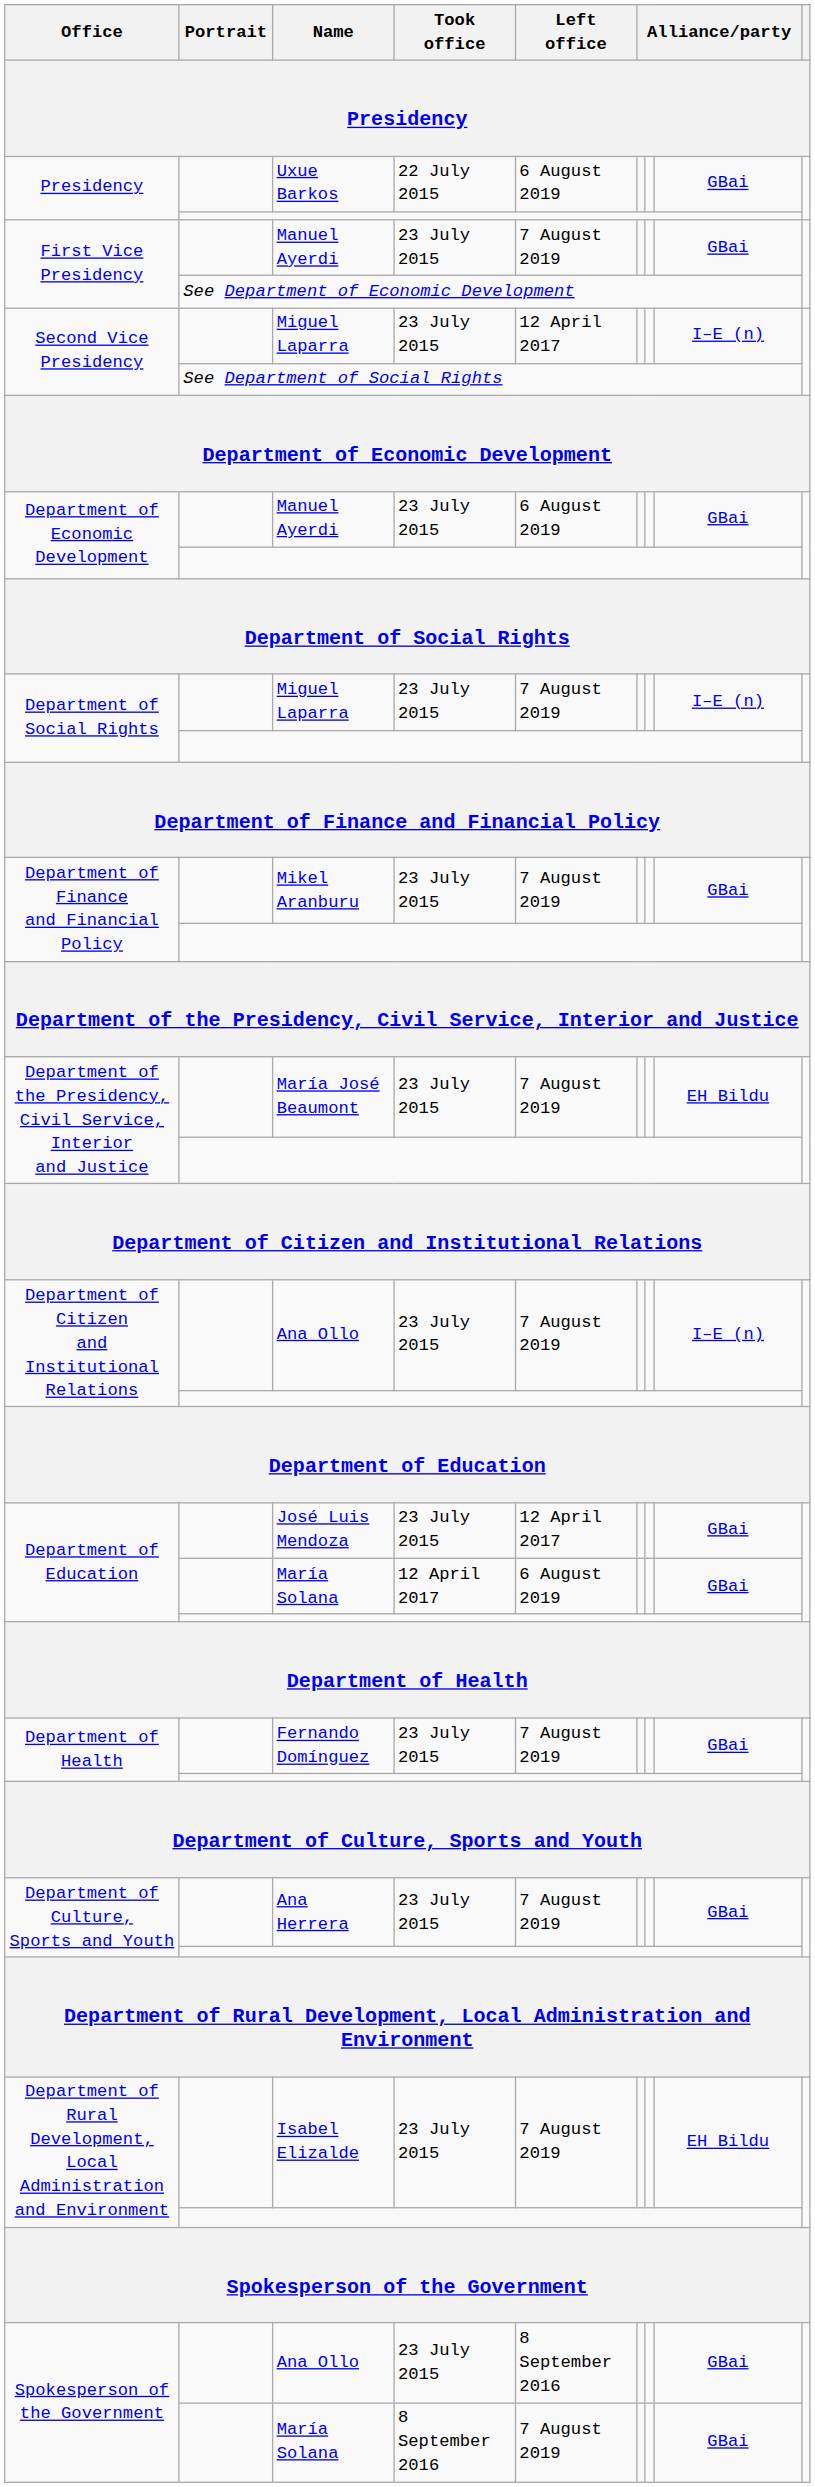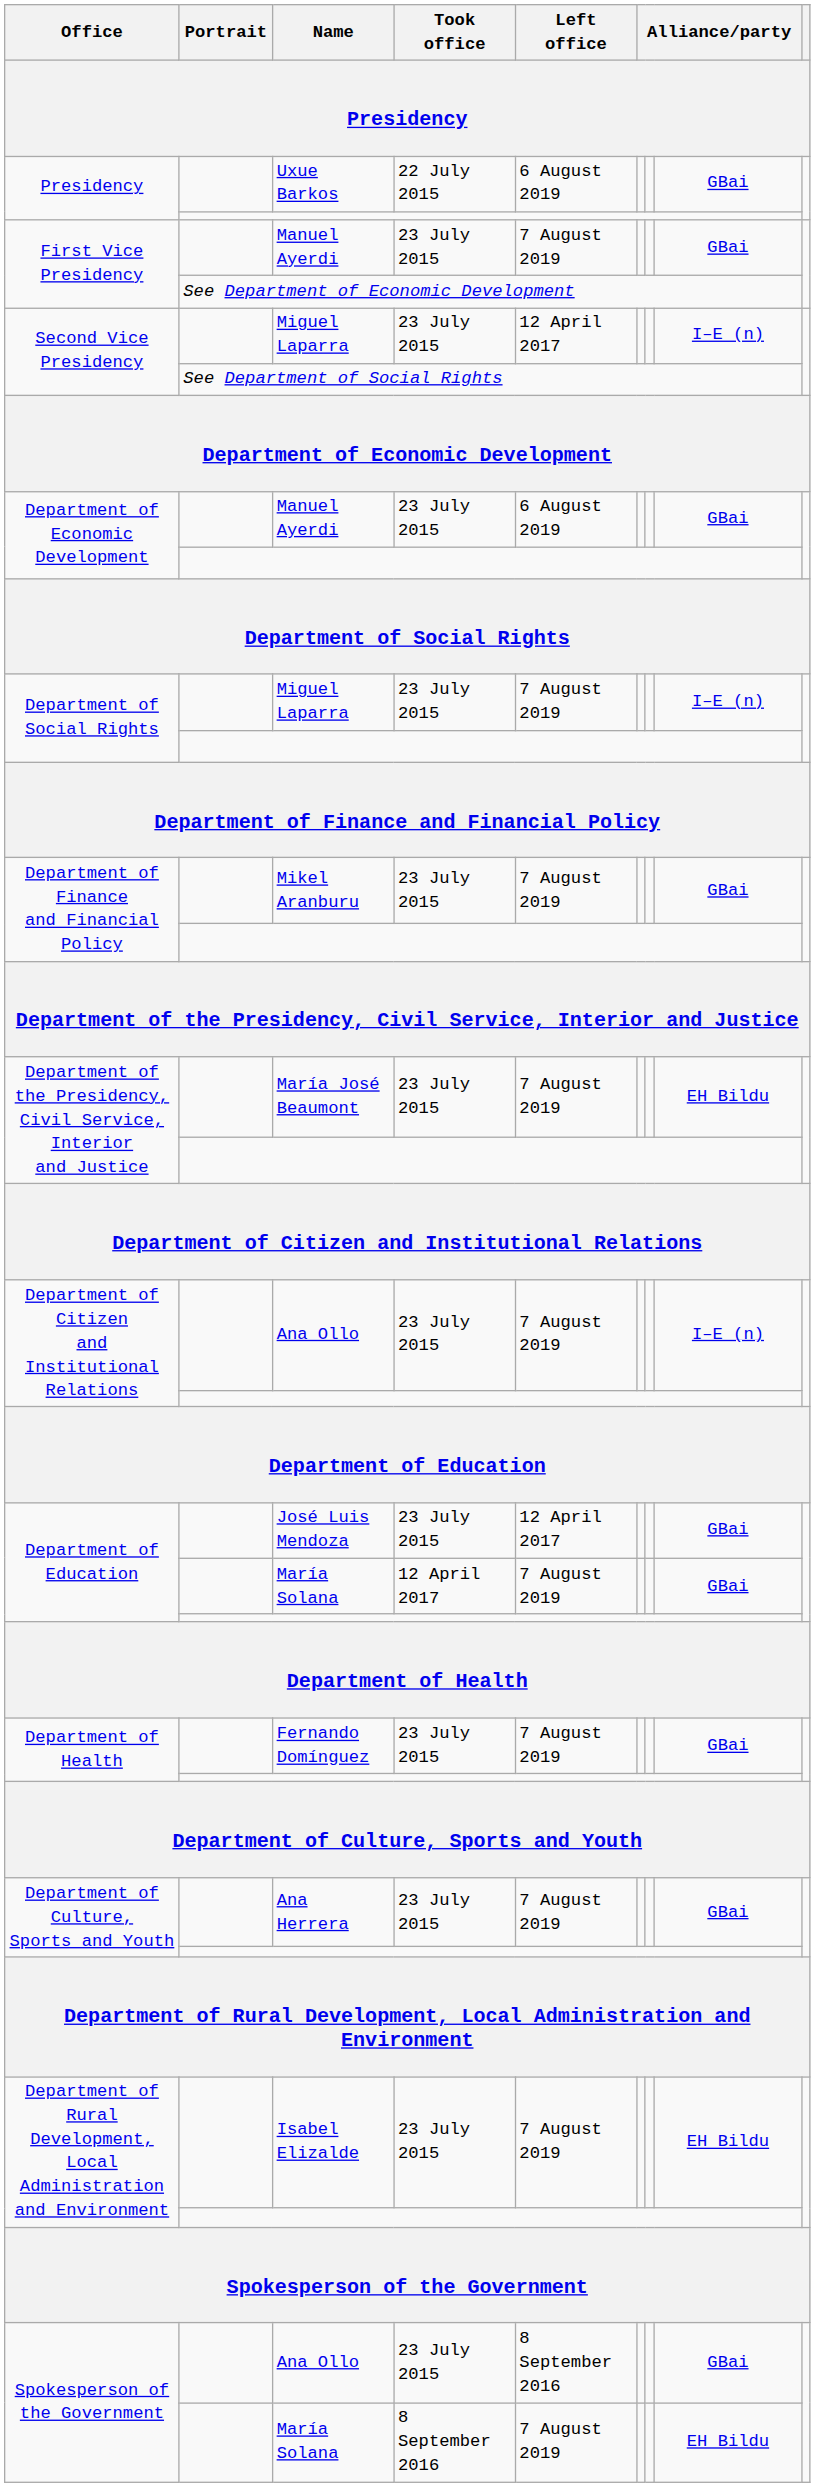(561, 1585) 6 August 2019 -> (561, 1585) 7 August 2019
(728, 2442) GBai -> (728, 2442) EH Bildu
